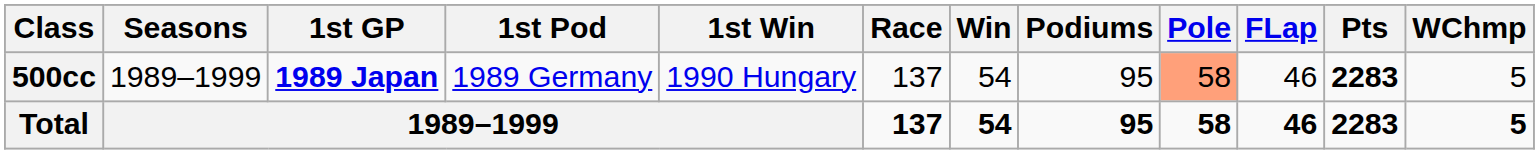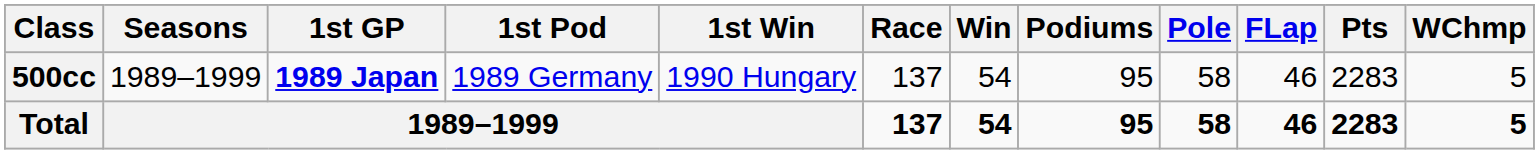(1214, 76) lightsalmon background -> (1214, 76) no background
(1365, 76) bold -> (1365, 76) normal
